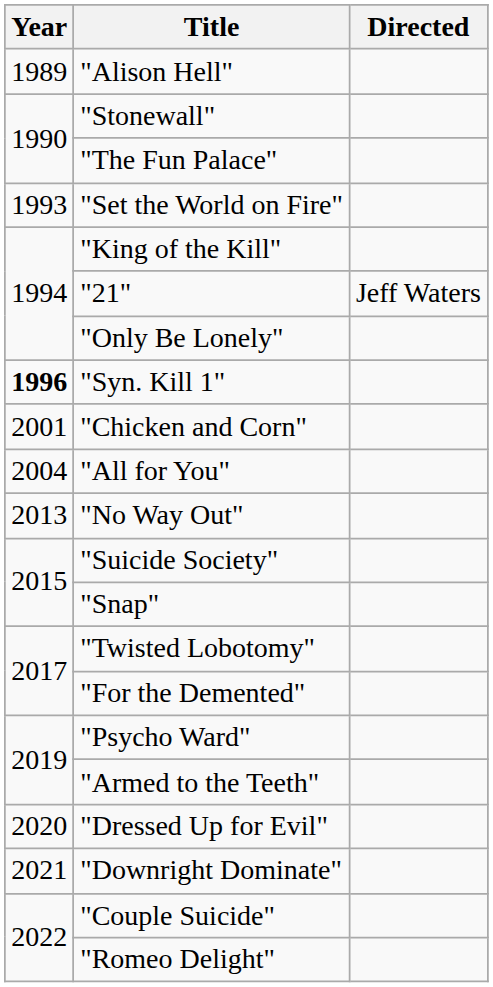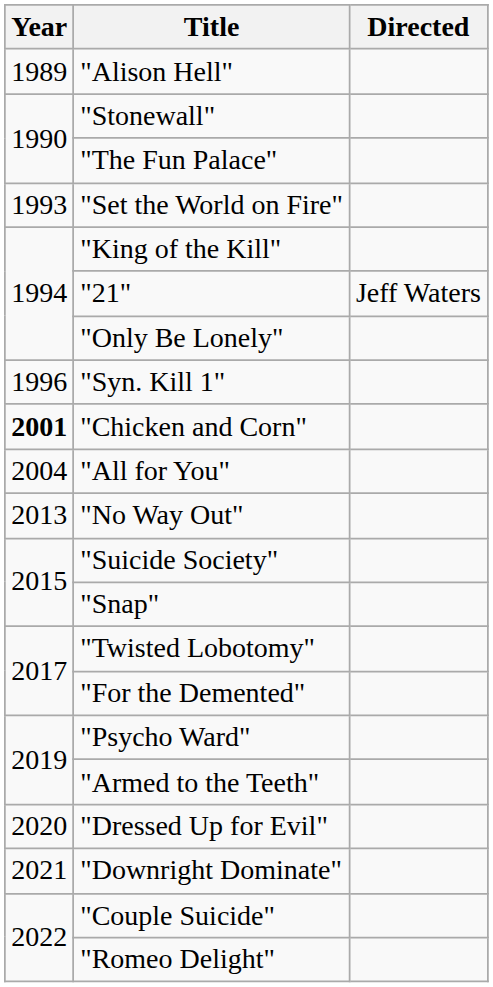(39, 381) bold -> (39, 381) normal
(39, 426) normal -> (39, 426) bold
